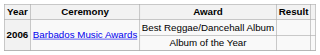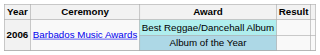(208, 27) no background -> (208, 27) paleturquoise background
(208, 43) no background -> (208, 43) lightblue background
